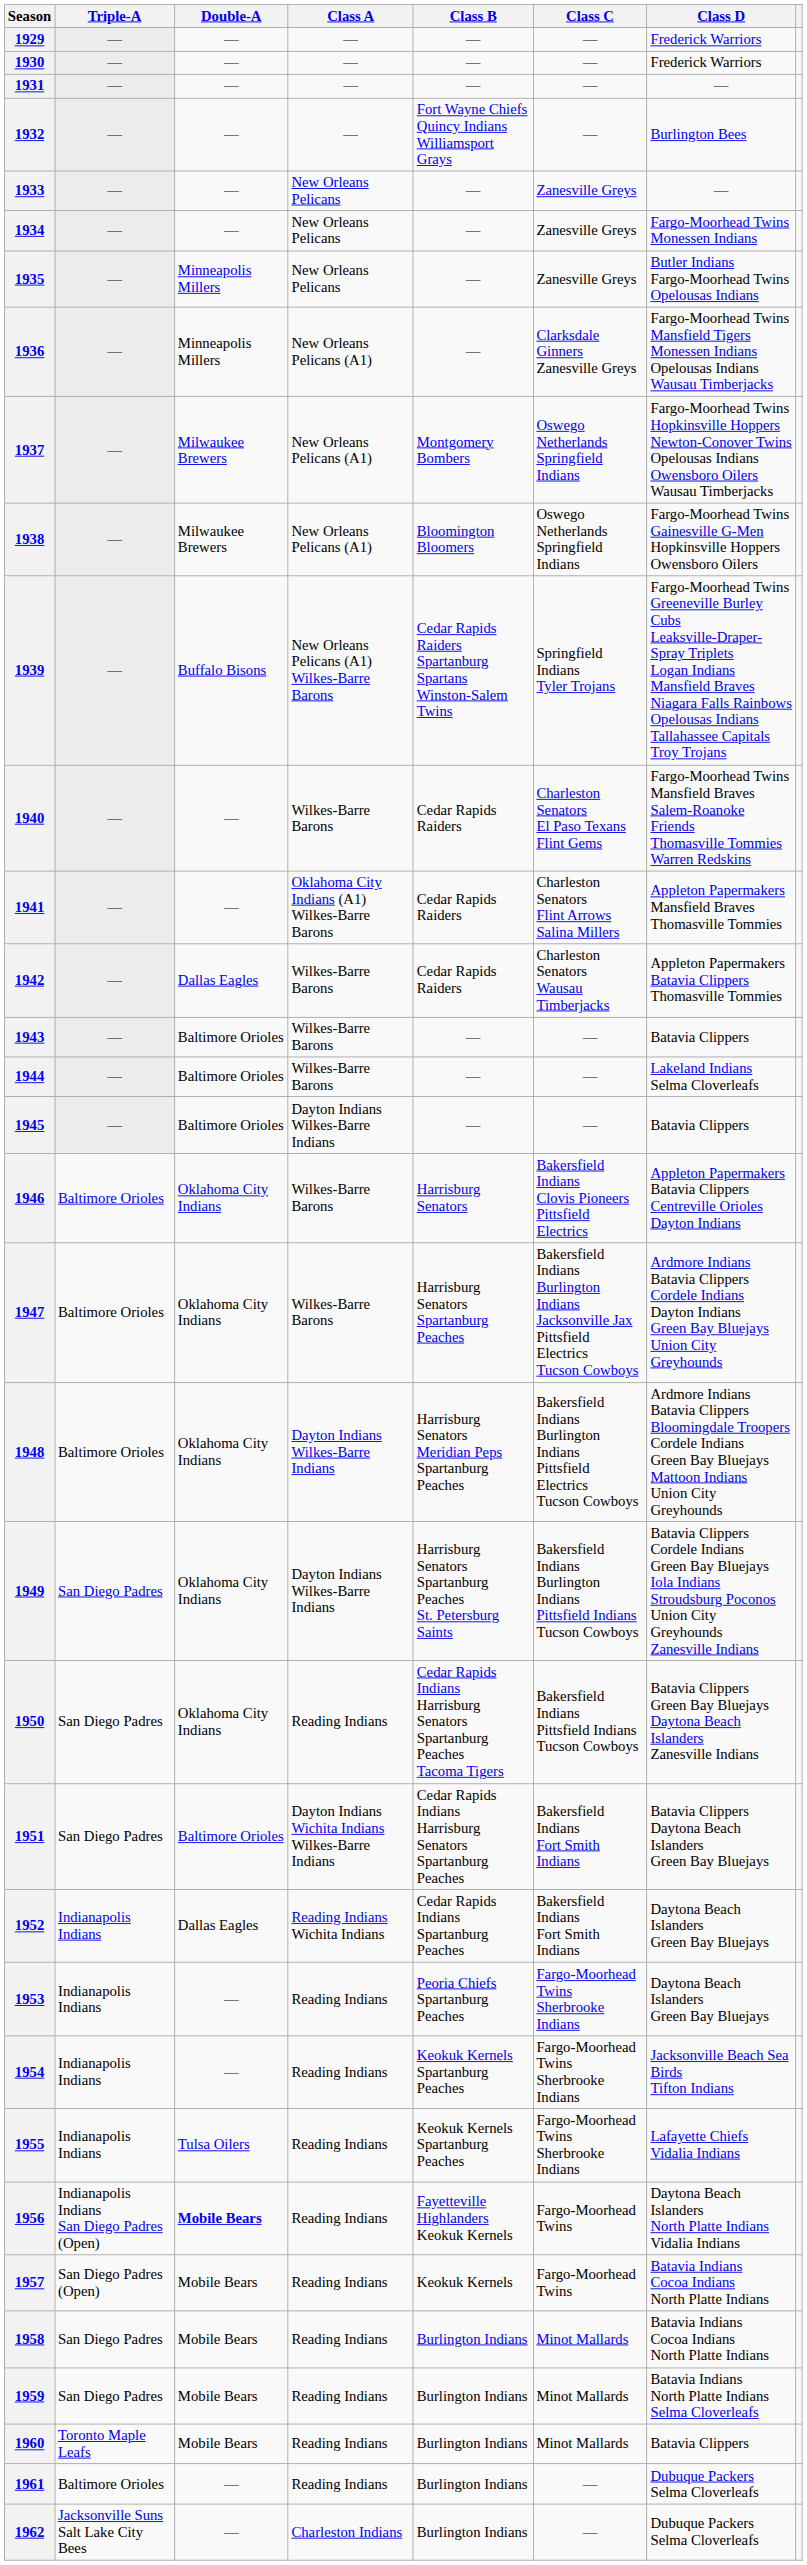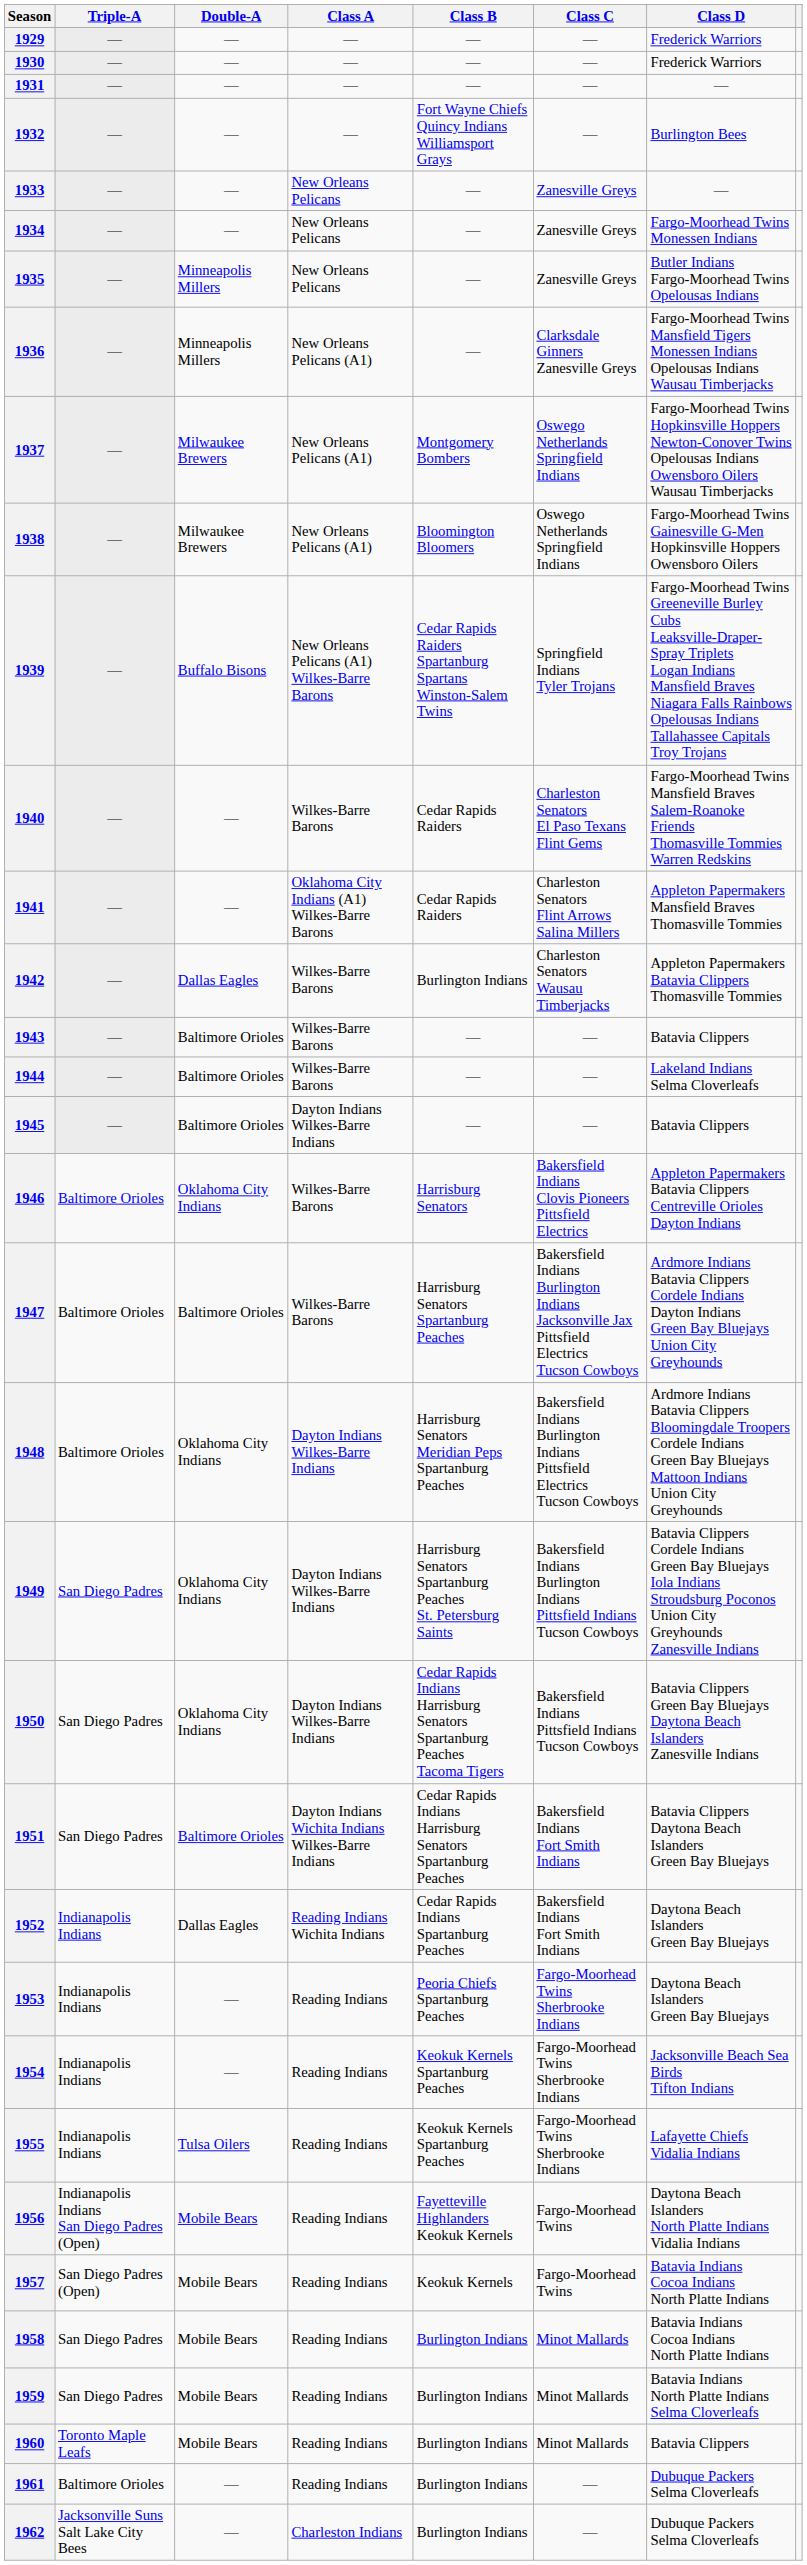(457, 980) Cedar Rapids Raiders -> (472, 980) Burlington Indians
(223, 1312) Oklahoma City Indians -> (231, 1312) Baltimore Orioles
(339, 1722) Reading Indians -> (337, 1722) Dayton Indians Wilkes-Barre Indians
(220, 2218) bold -> (218, 2218) normal
